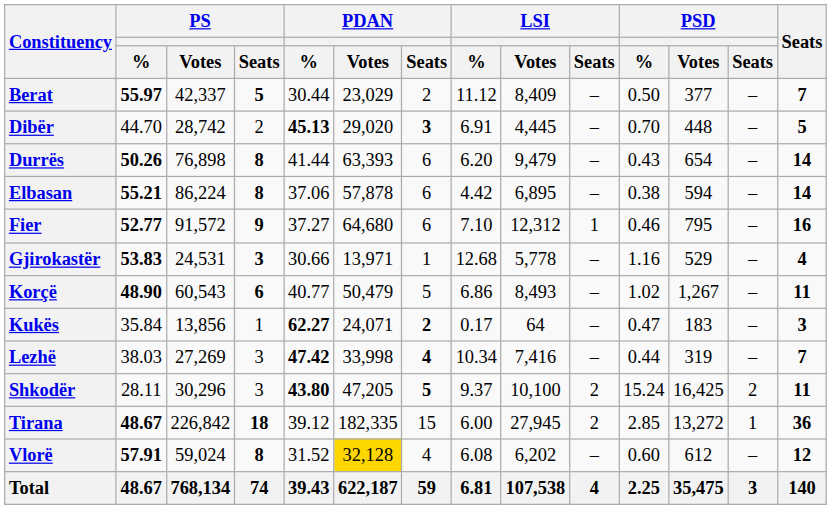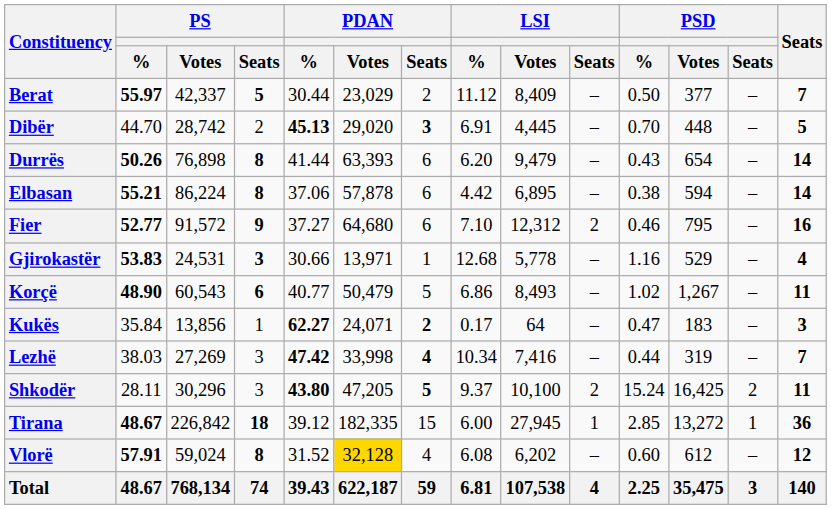(594, 226) 1 -> (594, 226) 2
(594, 422) 2 -> (594, 422) 1
